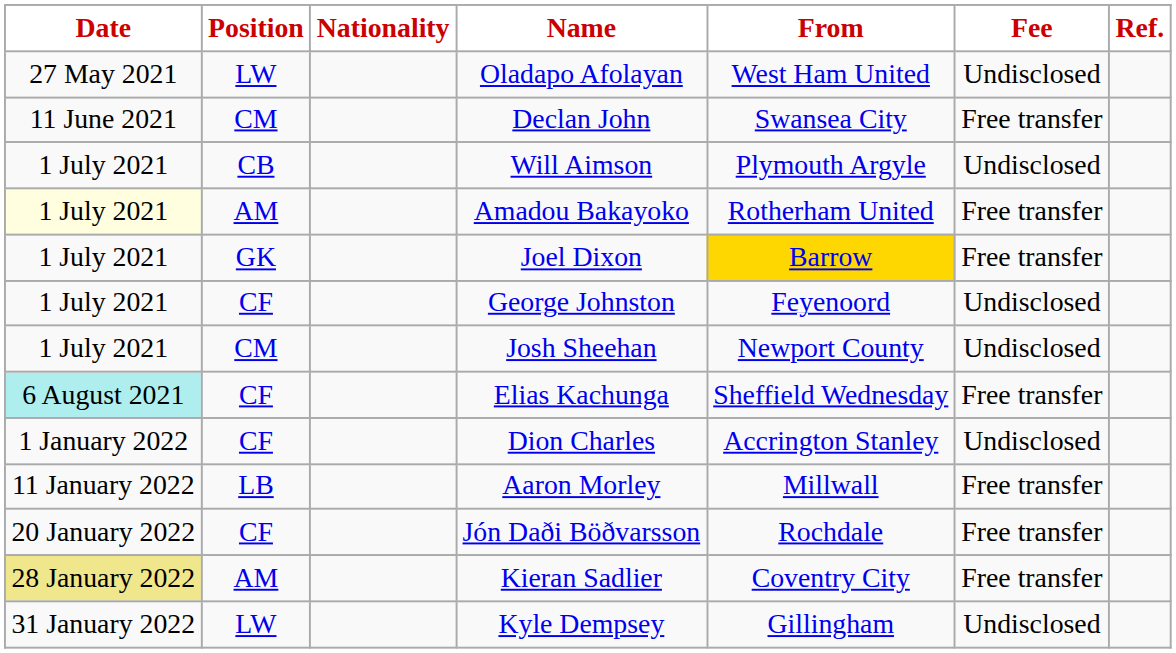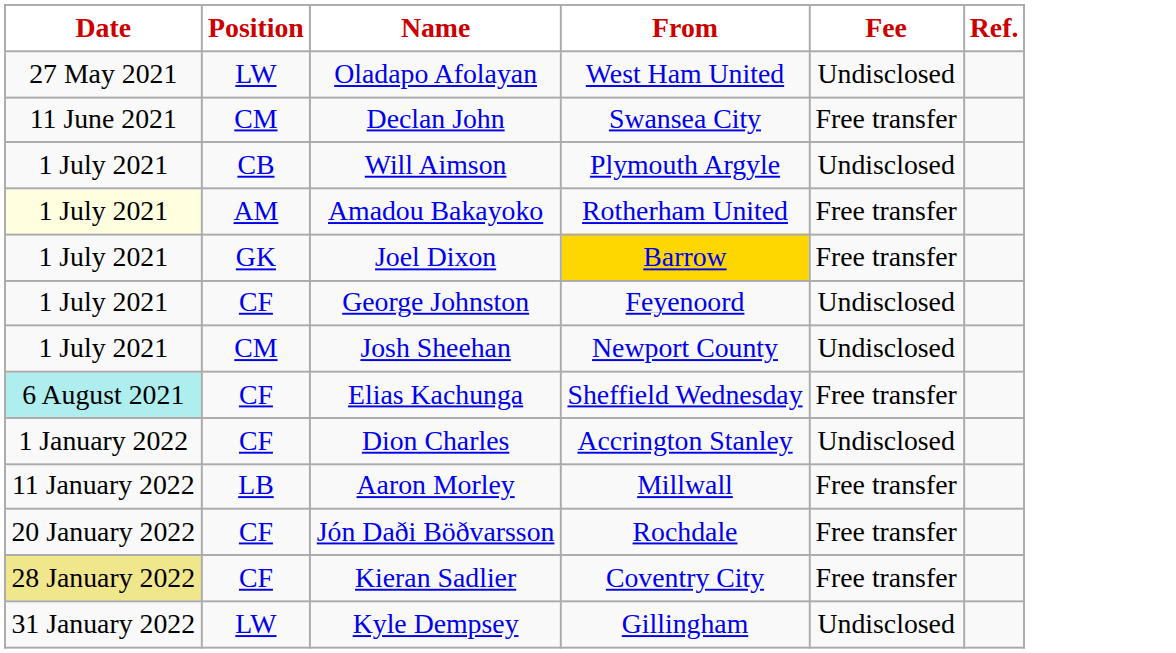- column: (383, 27)
(256, 577) AM -> (256, 577) CF
